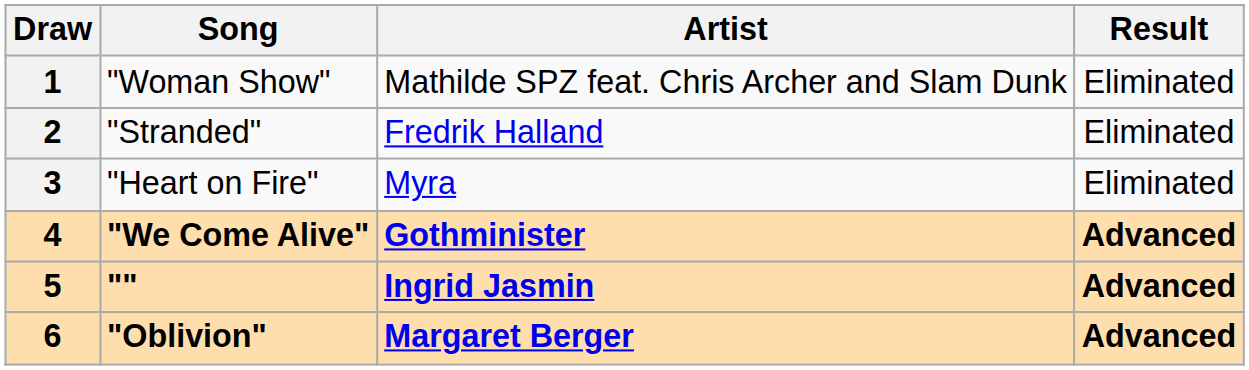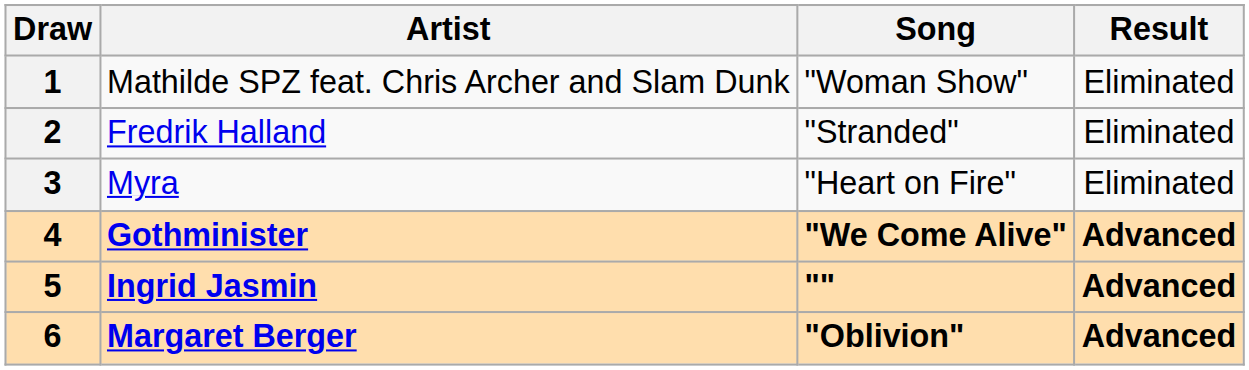columns swapped: (726, 30) <-> (238, 30)
